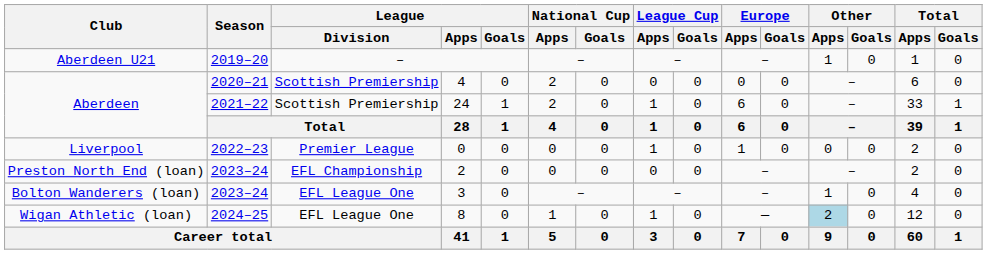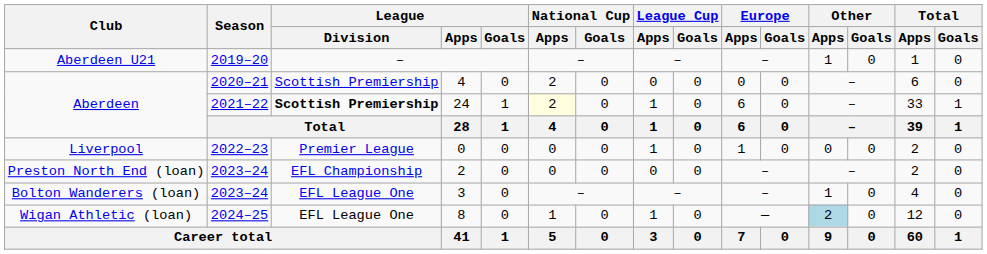(357, 105) normal -> (357, 105) bold
(552, 105) no background -> (552, 105) lightyellow background
